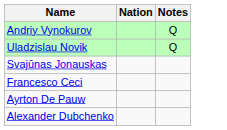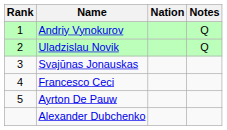+ column: (20, 13)
